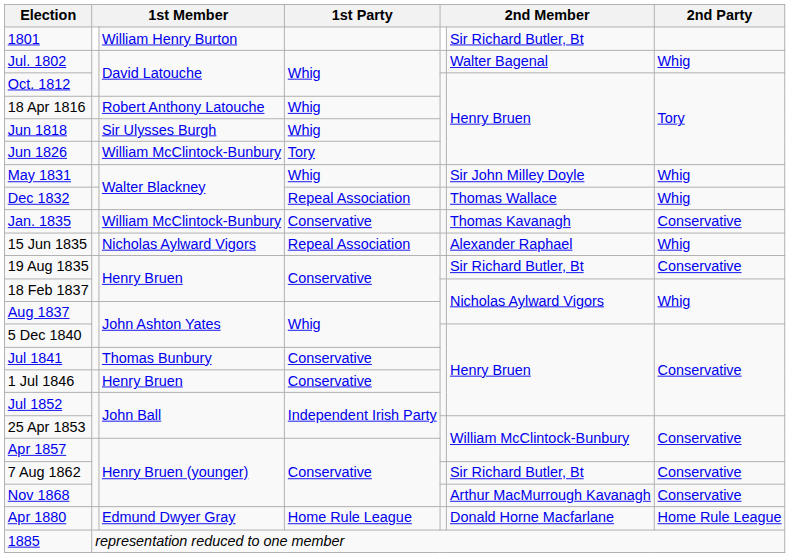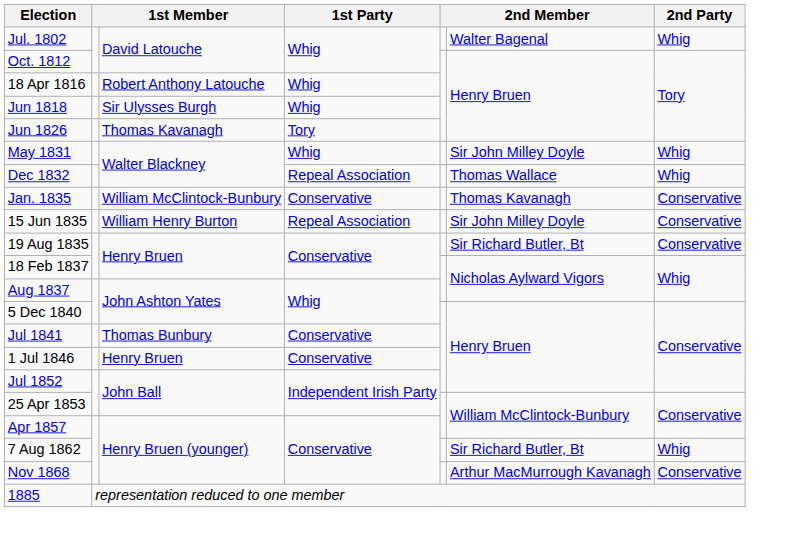- row: (24, 38)
(192, 152) William McClintock-Bunbury -> (162, 130) Thomas Kavanagh
(179, 244) Nicholas Aylward Vigors -> (170, 221) William Henry Burton
(511, 244) Alexander Raphael -> (517, 221) Sir John Milley Doyle
(674, 244) Whig -> (700, 221) Conservative
(700, 472) Conservative -> (674, 449) Whig
- row: (37, 518)
